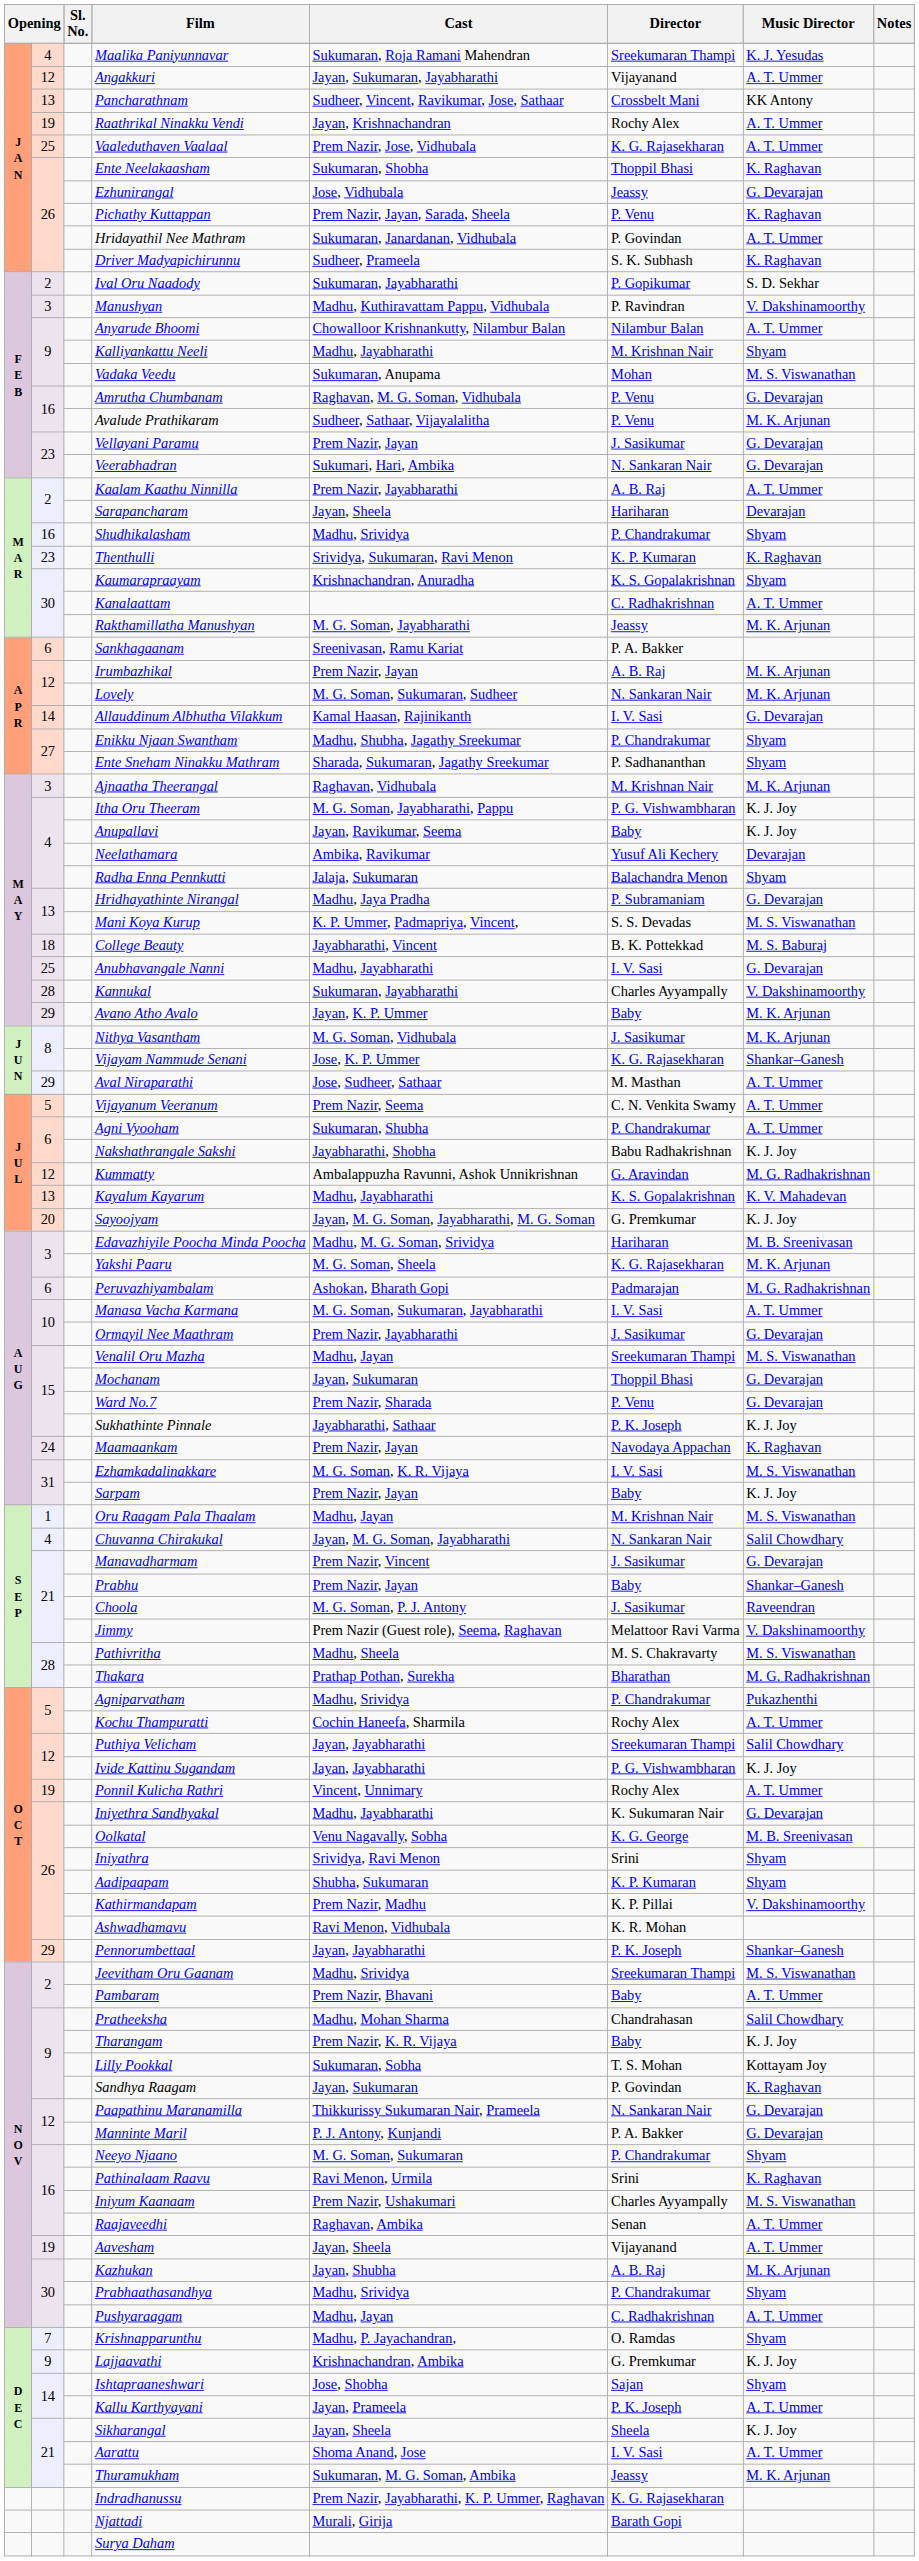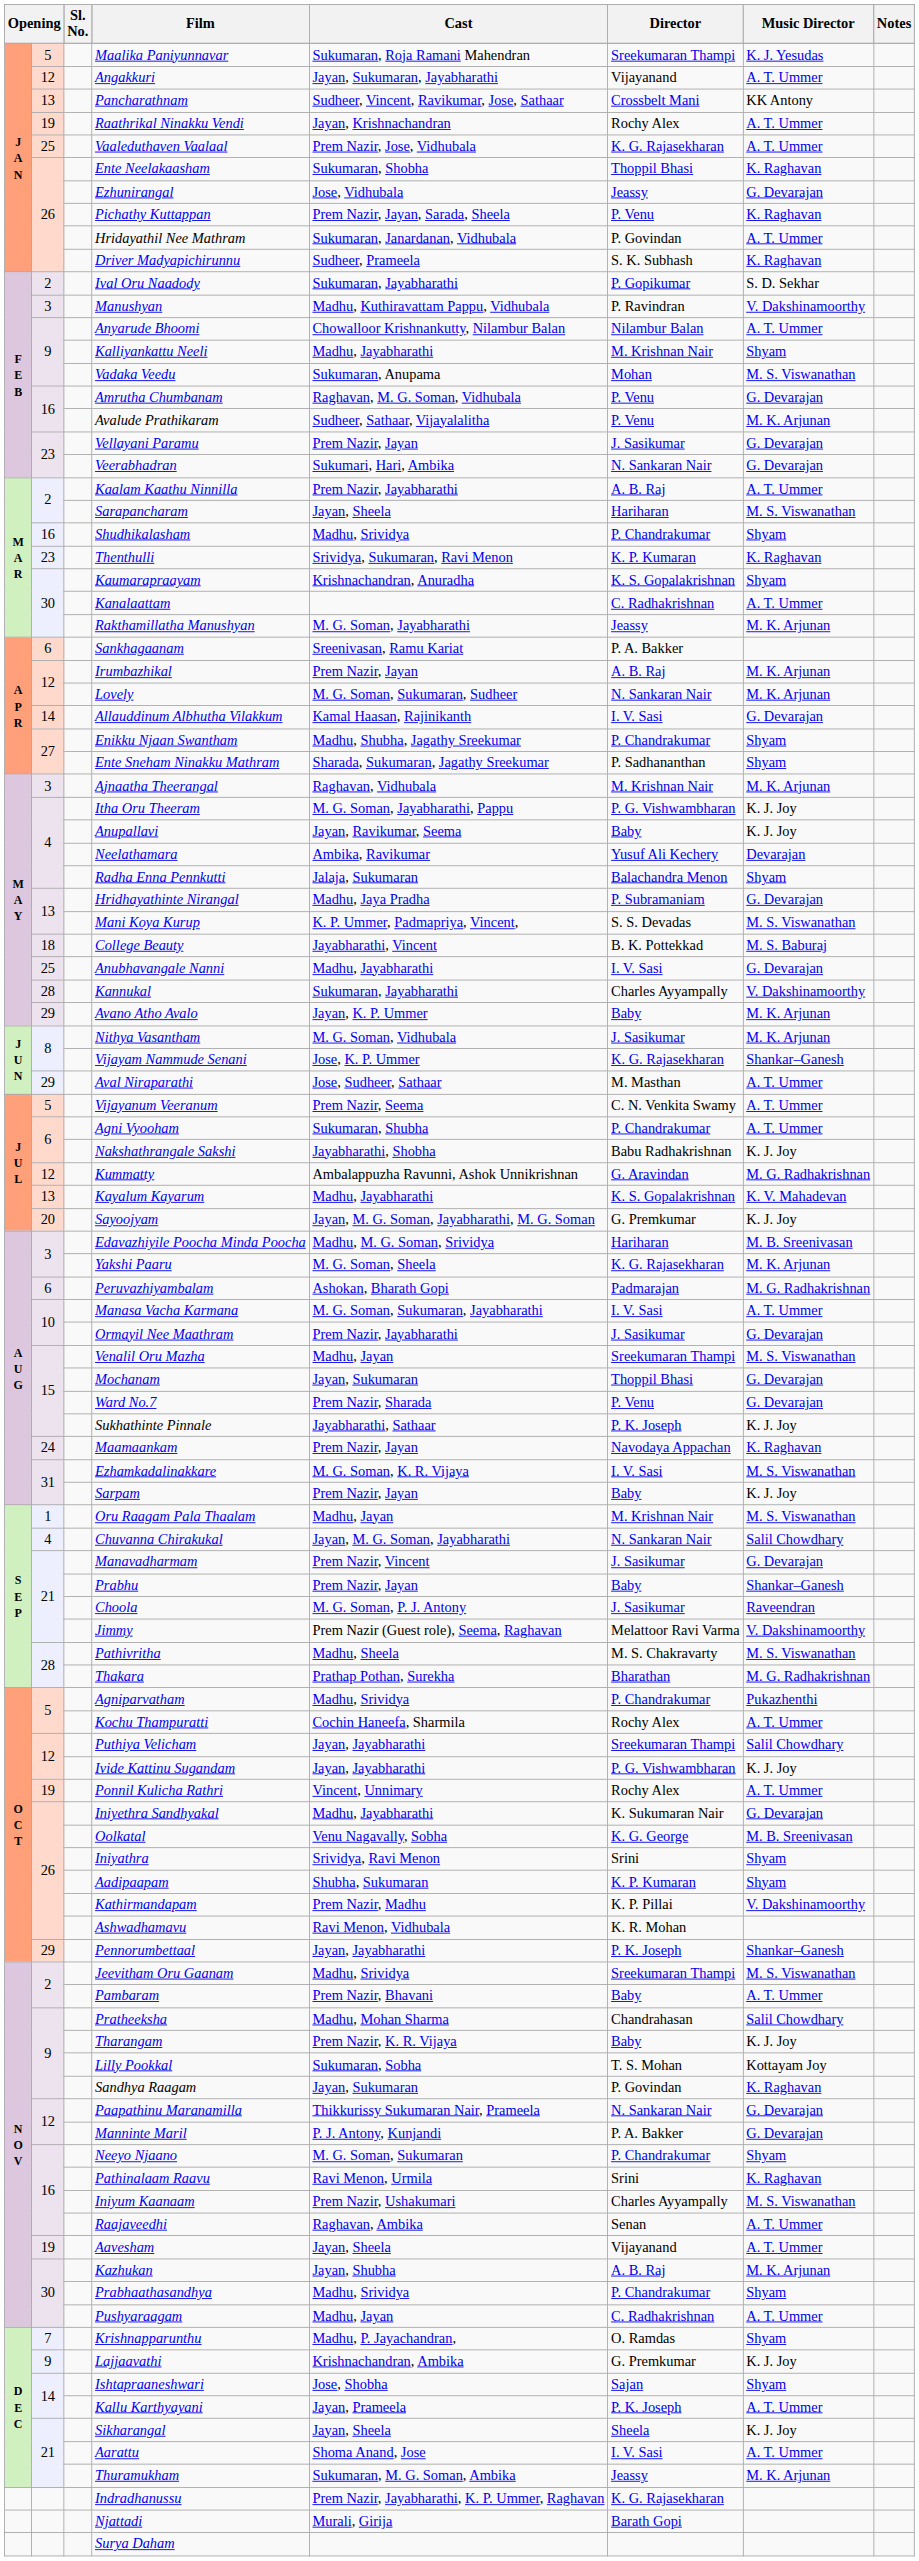(48, 54) 4 -> (48, 54) 5
(776, 511) Devarajan -> (801, 511) M. S. Viswanathan
